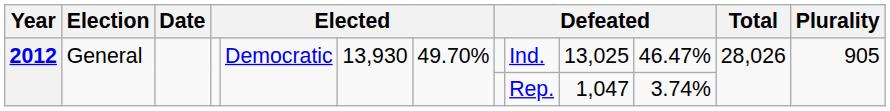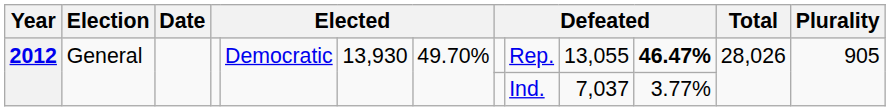(527, 55) Ind. -> (532, 55) Rep.
(596, 55) 13,025 -> (596, 55) 13,055
(675, 55) normal -> (675, 55) bold
(532, 88) Rep. -> (527, 88) Ind.
(602, 88) 1,047 -> (602, 88) 7,037
(681, 88) 3.74% -> (681, 88) 3.77%
